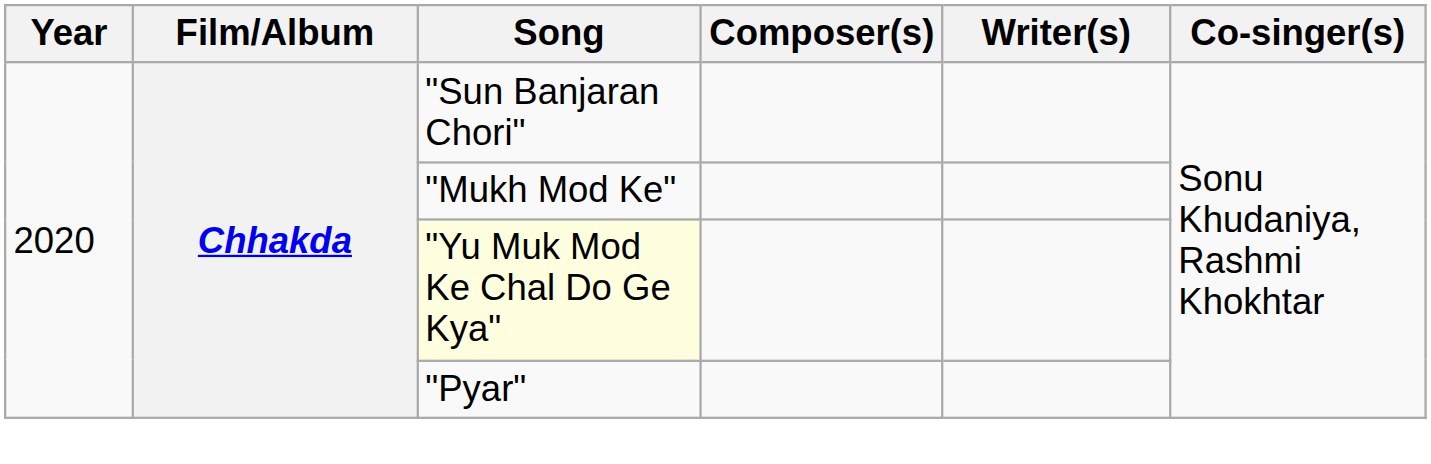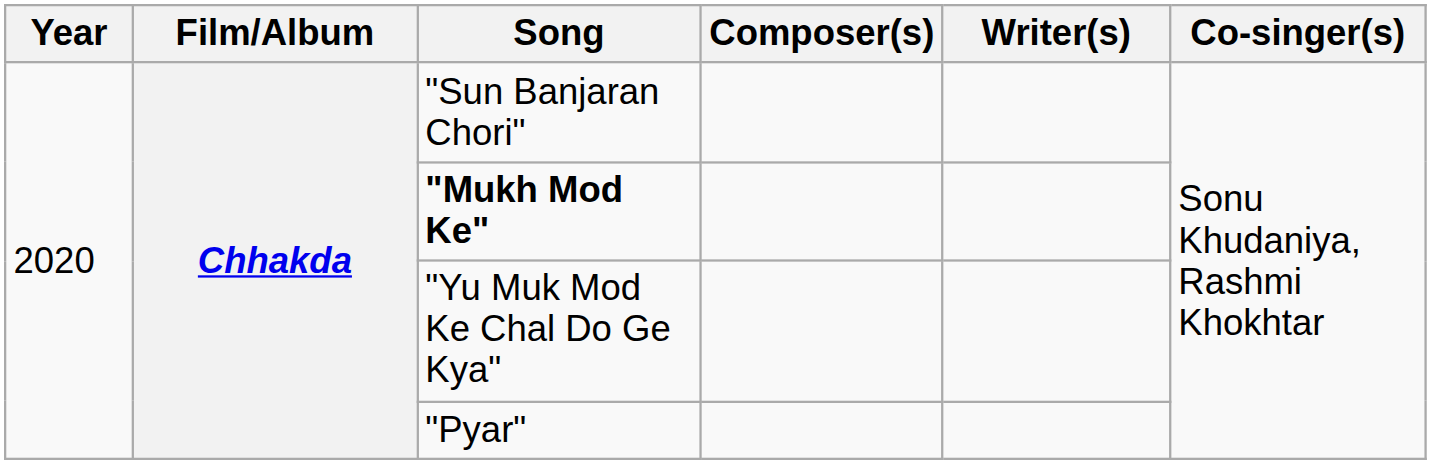(551, 190) normal -> (524, 210) bold
(548, 289) lightyellow background -> (548, 330) no background
